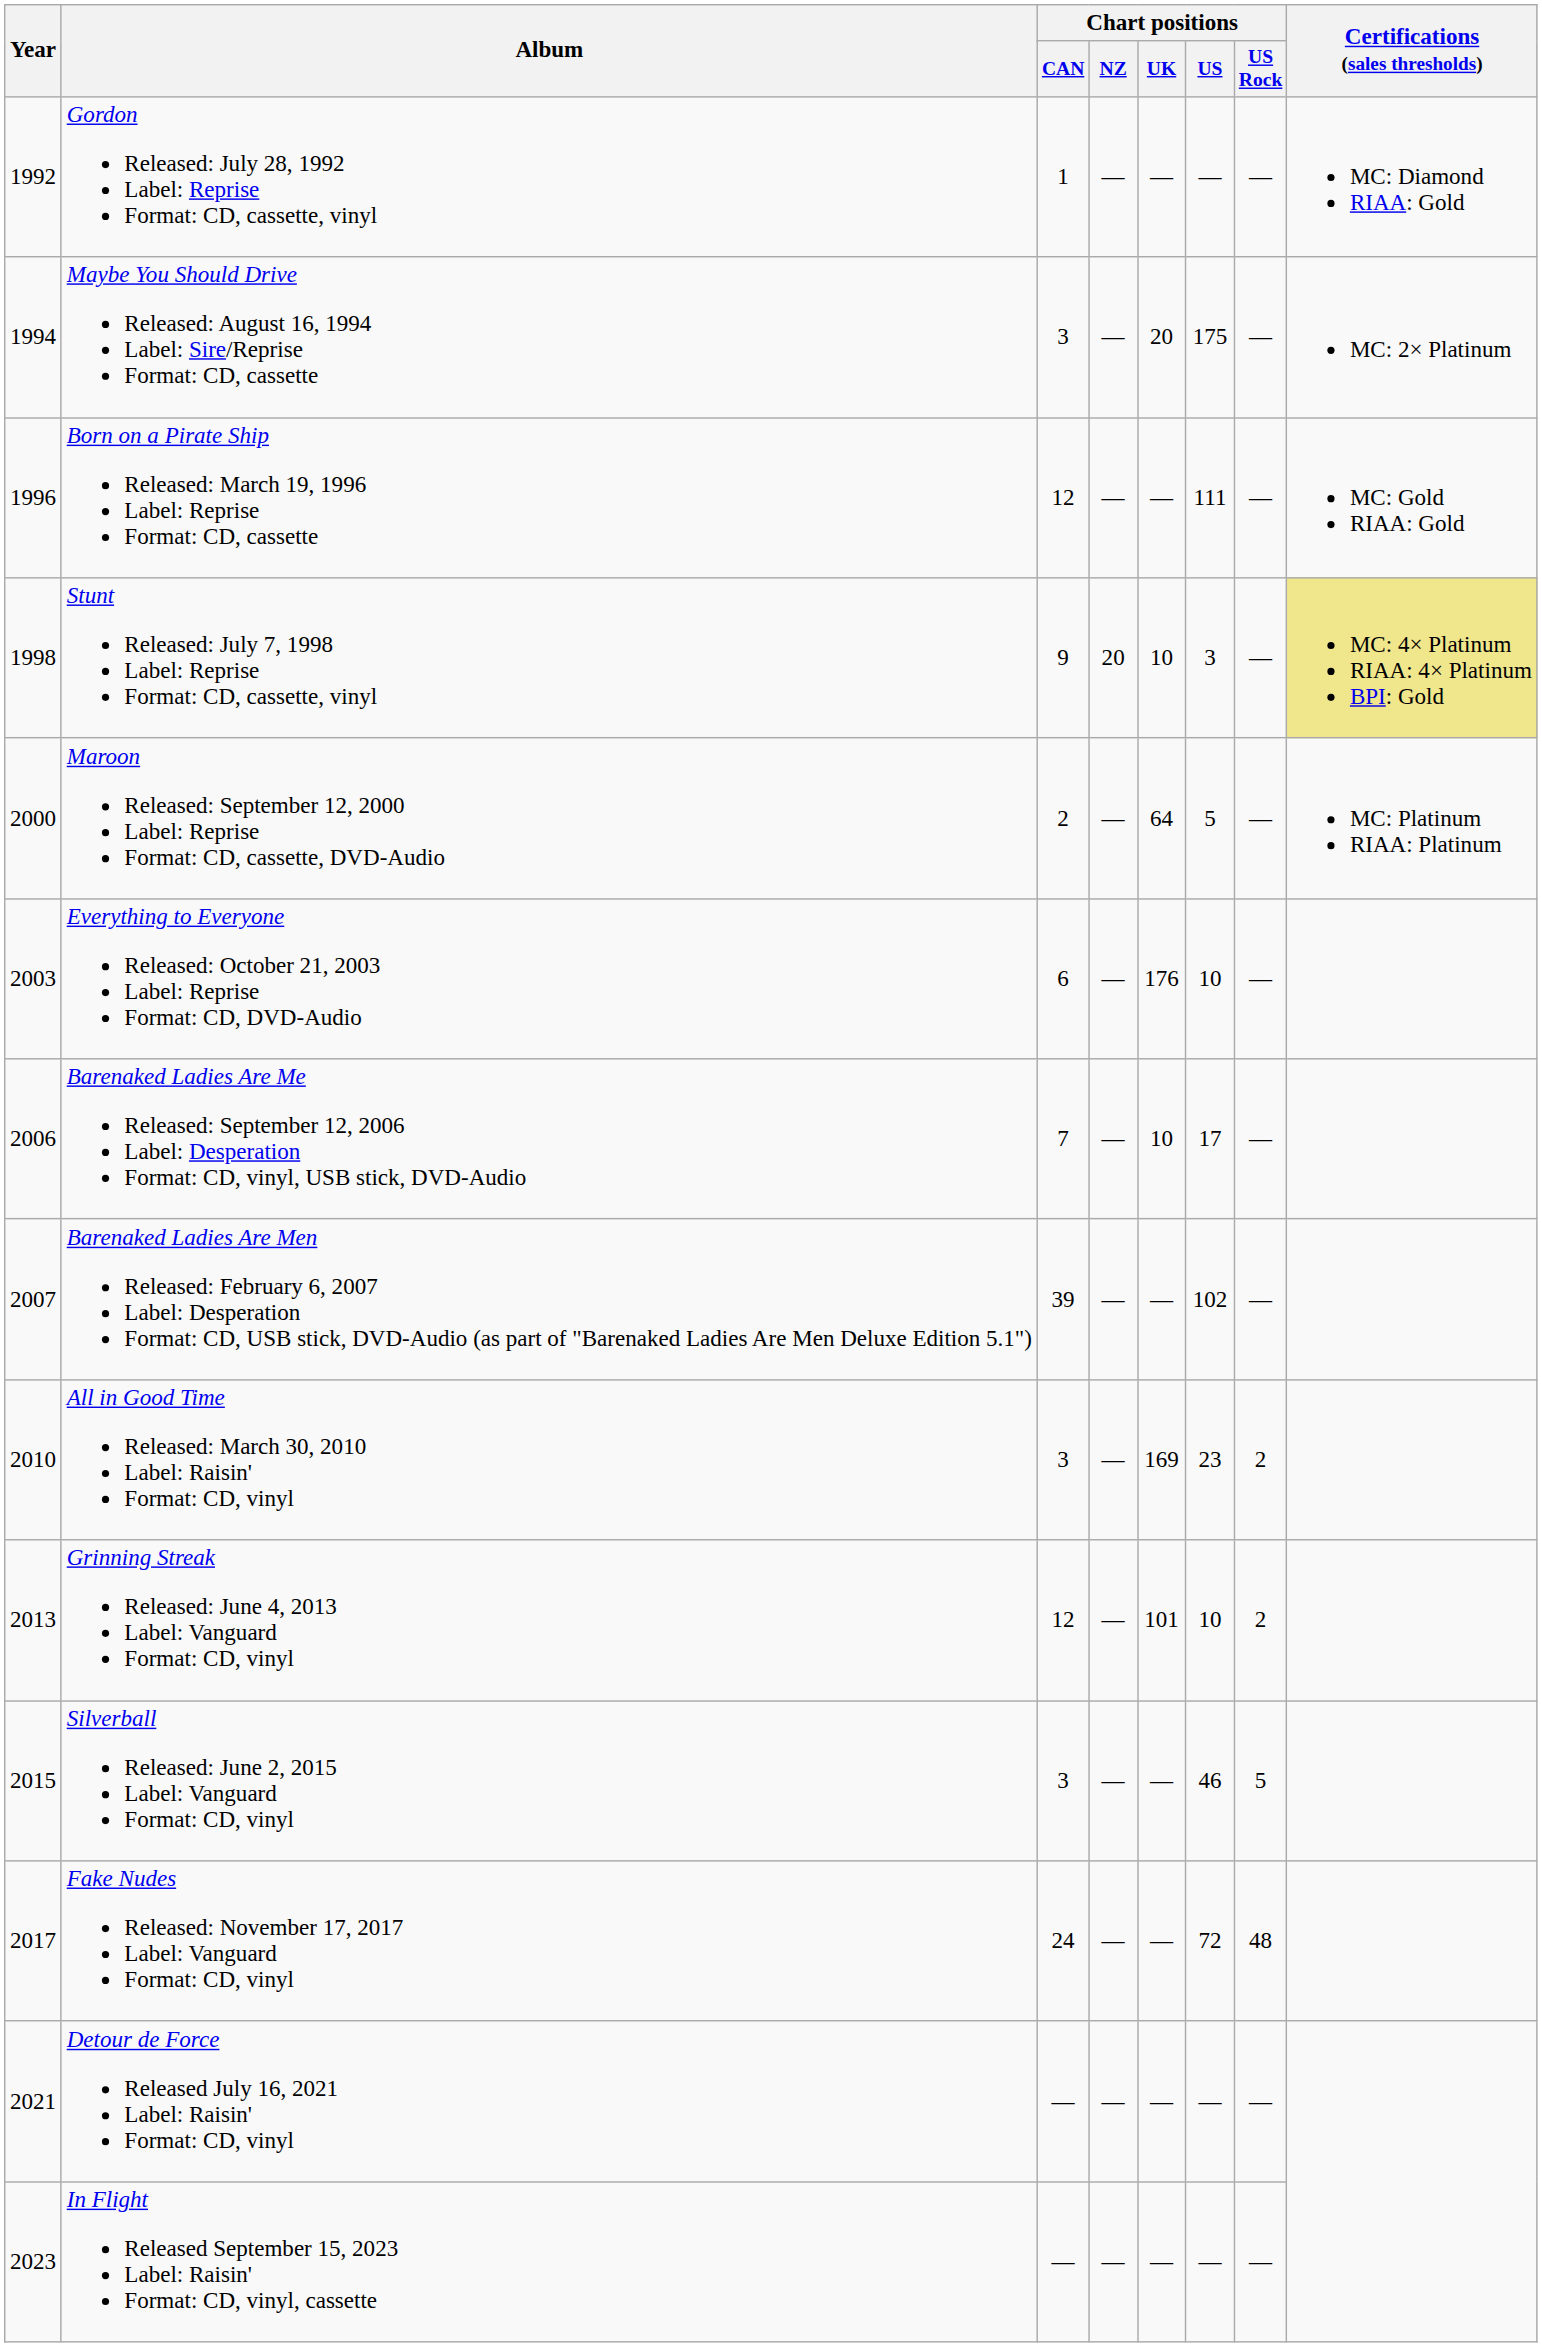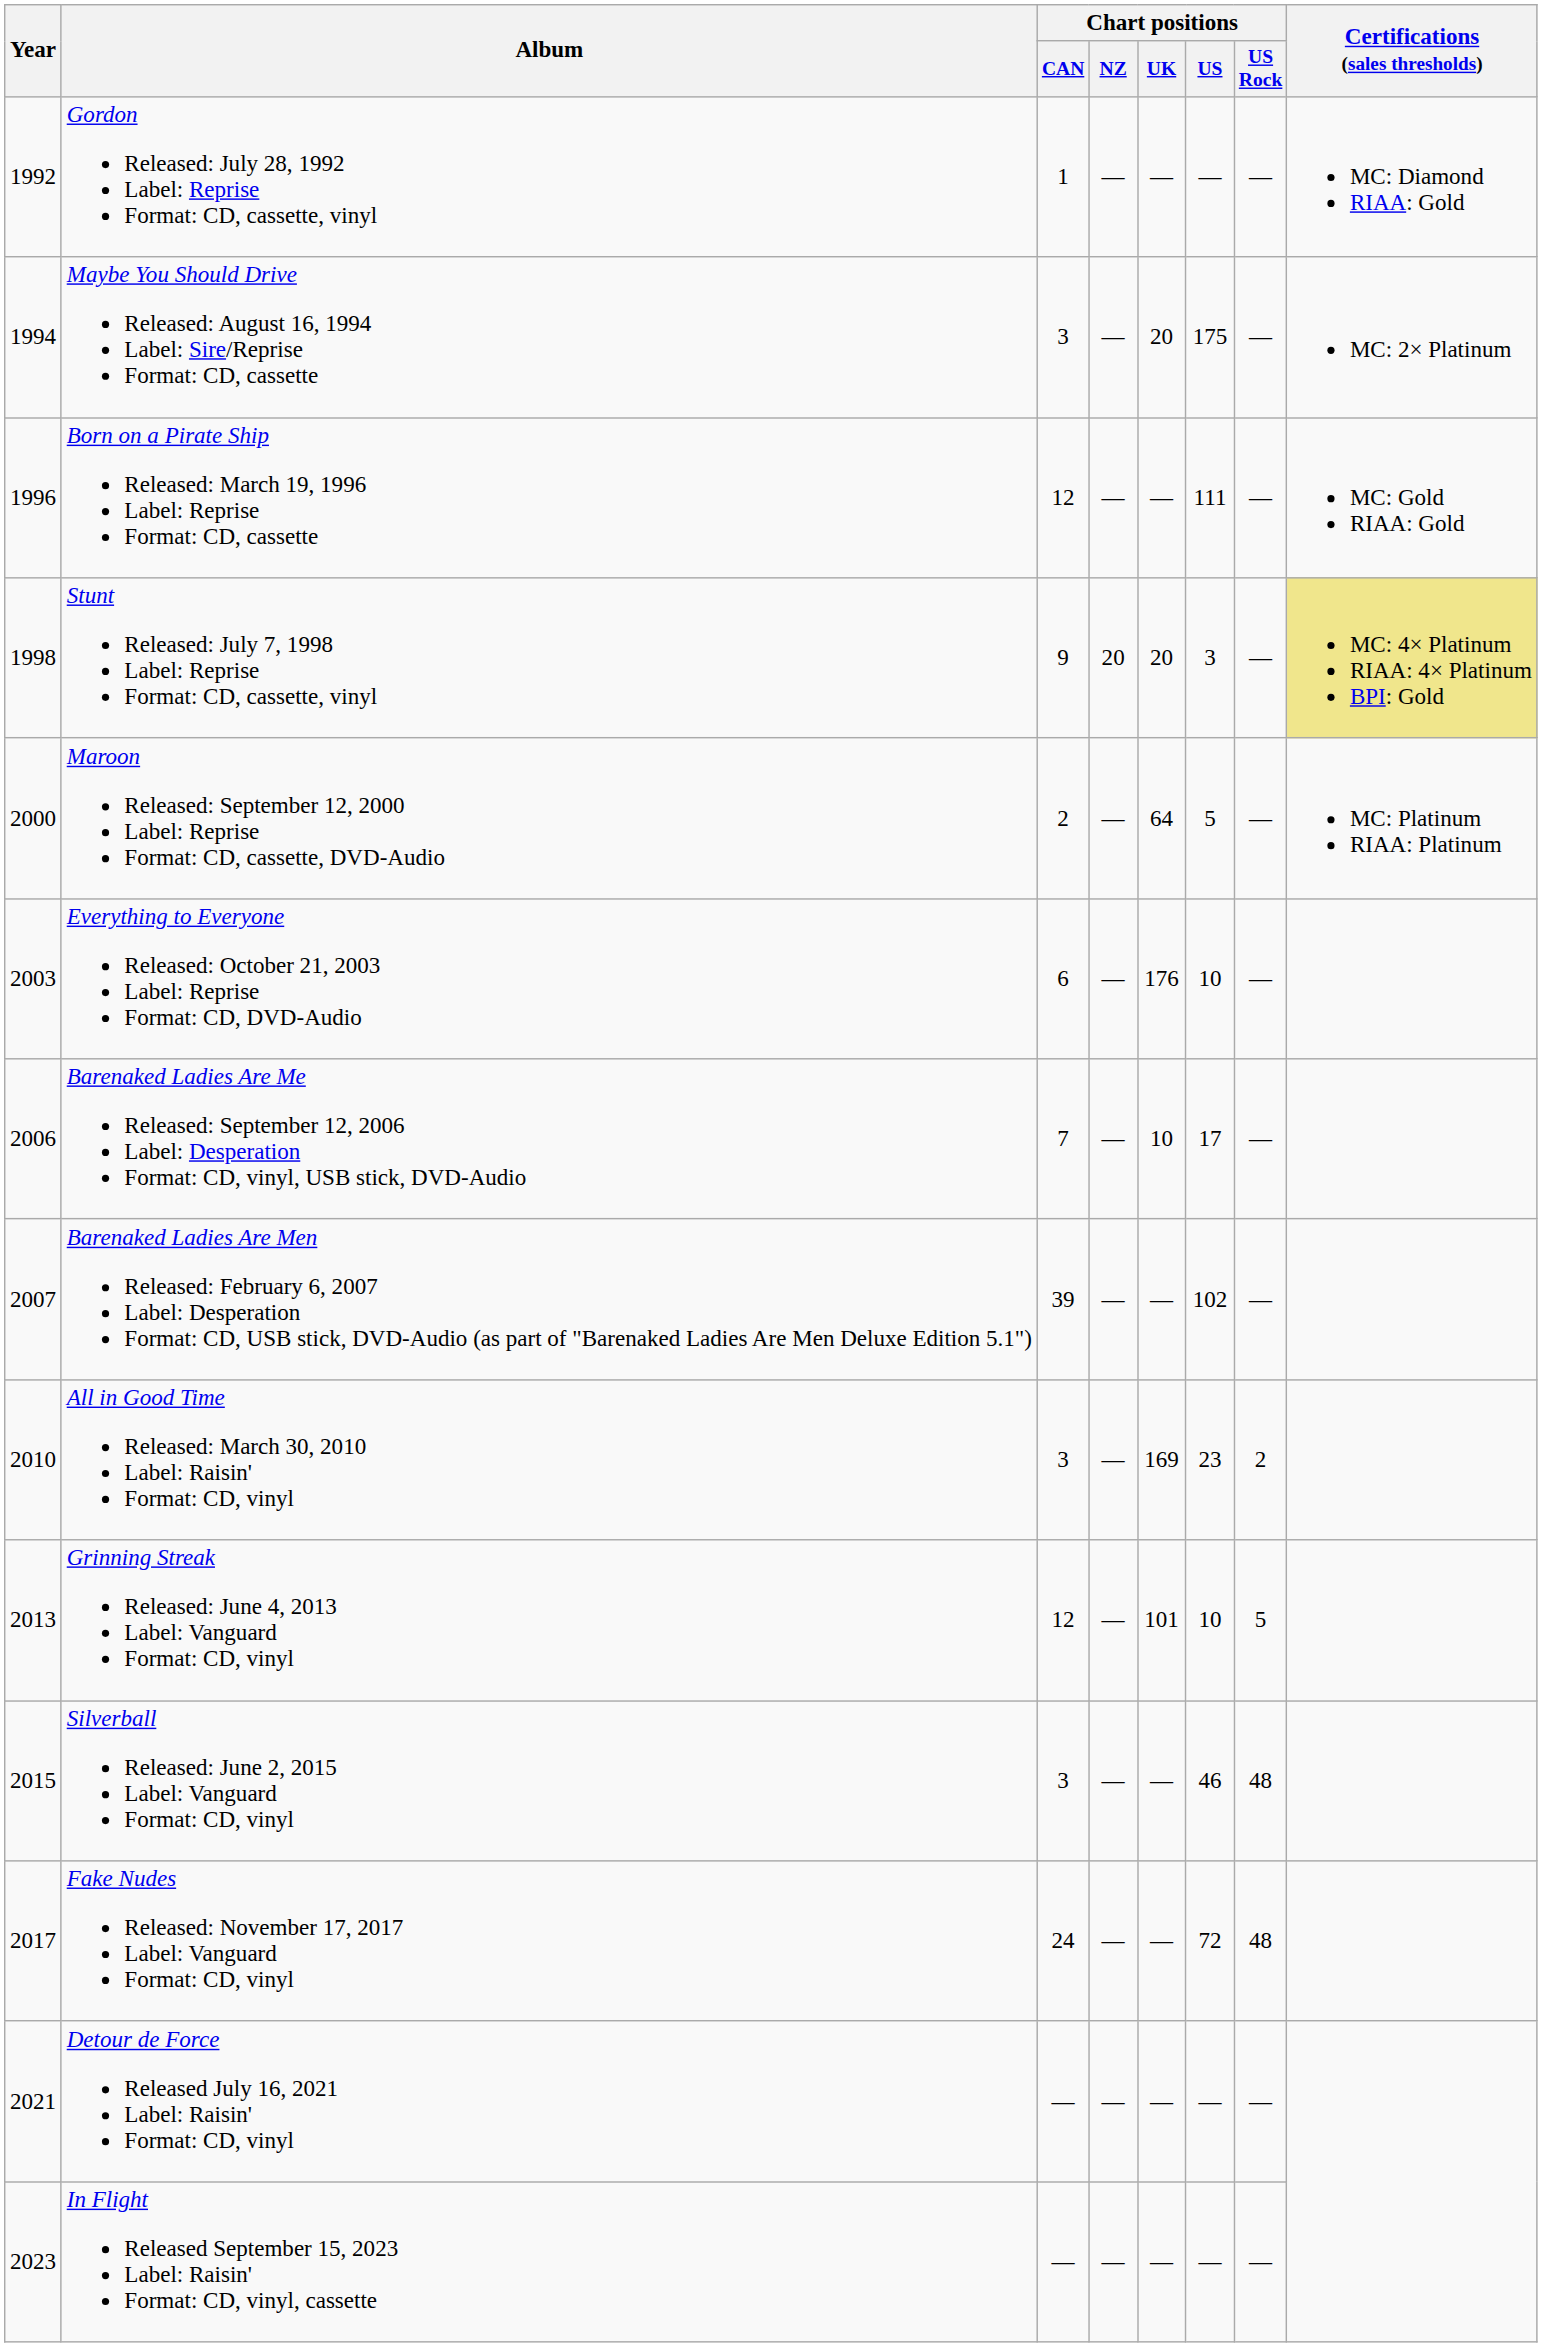(1162, 657) 10 -> (1162, 657) 20
(1261, 1620) 2 -> (1261, 1620) 5
(1261, 1780) 5 -> (1261, 1780) 48
